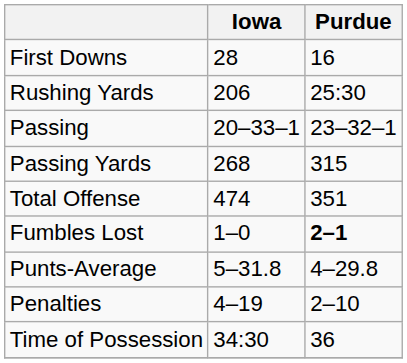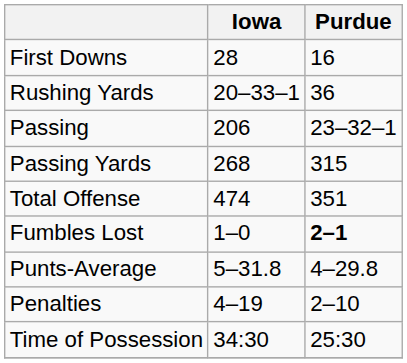(232, 92) 206 -> (257, 92) 20–33–1
(338, 92) 25:30 -> (323, 92) 36
(257, 127) 20–33–1 -> (232, 127) 206
(323, 339) 36 -> (338, 339) 25:30
